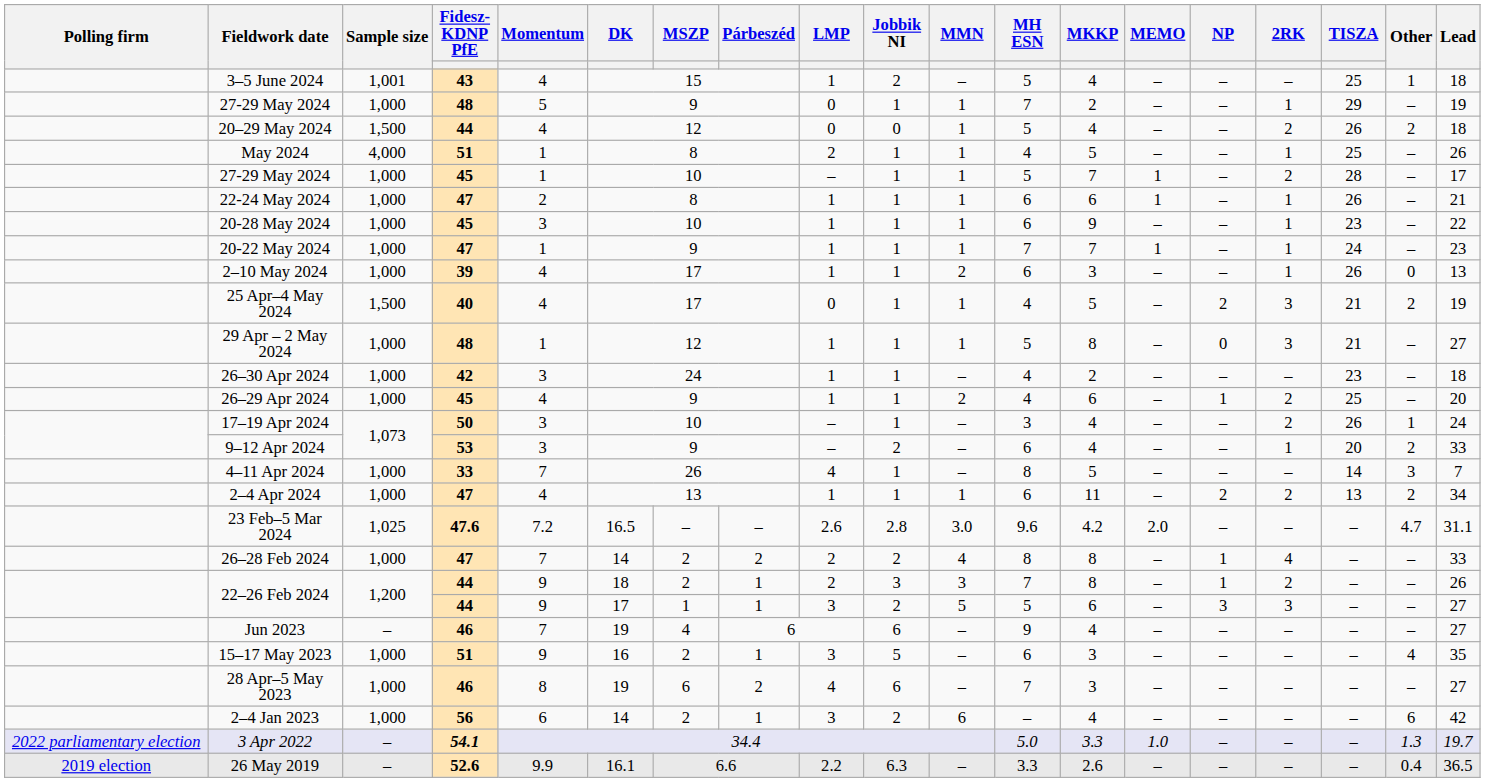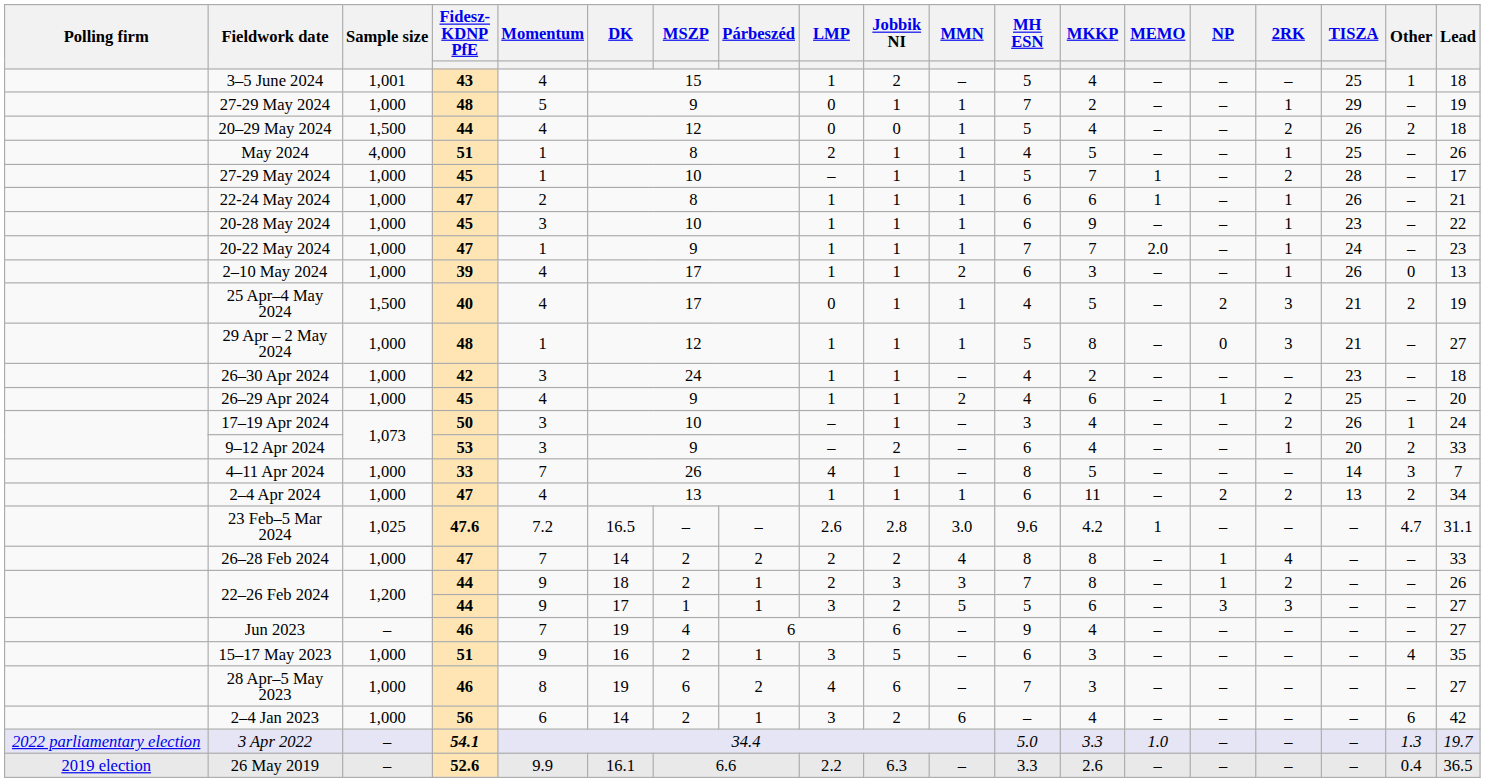(1158, 248) 1 -> (1158, 248) 2.0
(1158, 527) 2.0 -> (1158, 527) 1
